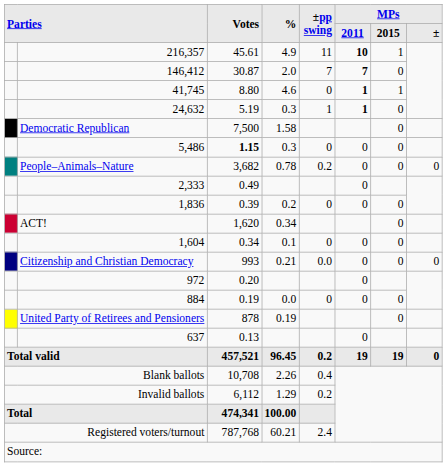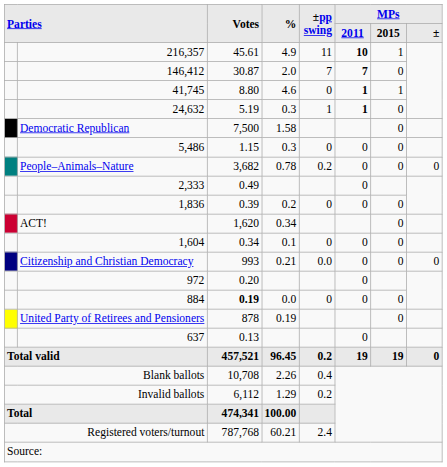(249, 147) bold -> (249, 147) normal
(249, 299) normal -> (249, 299) bold
